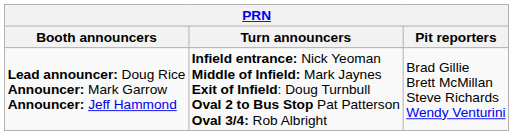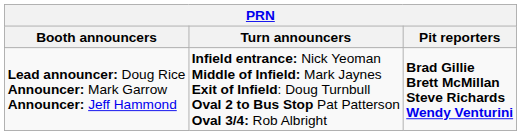(456, 89) normal -> (460, 89) bold
